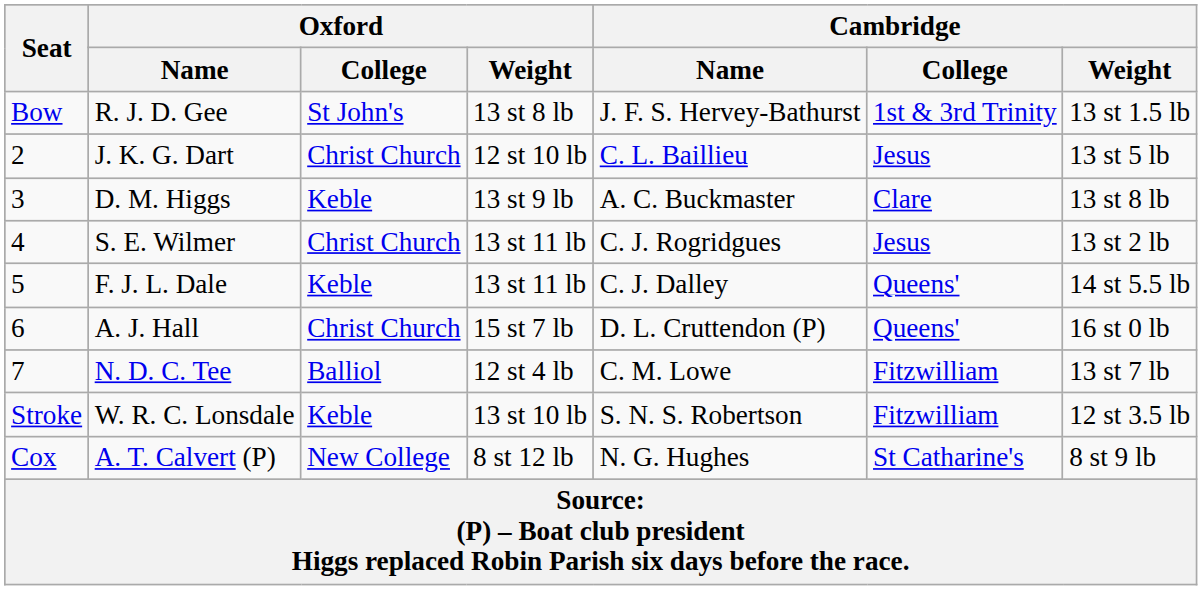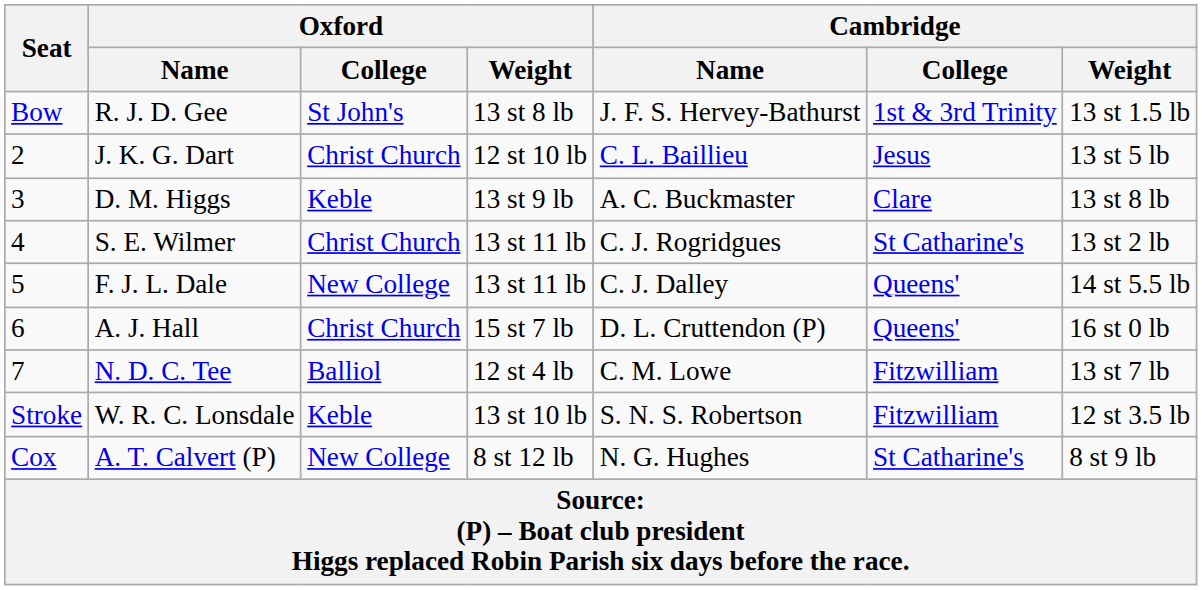(902, 241) Jesus -> (948, 241) St Catharine's
(340, 284) Keble -> (379, 284) New College
